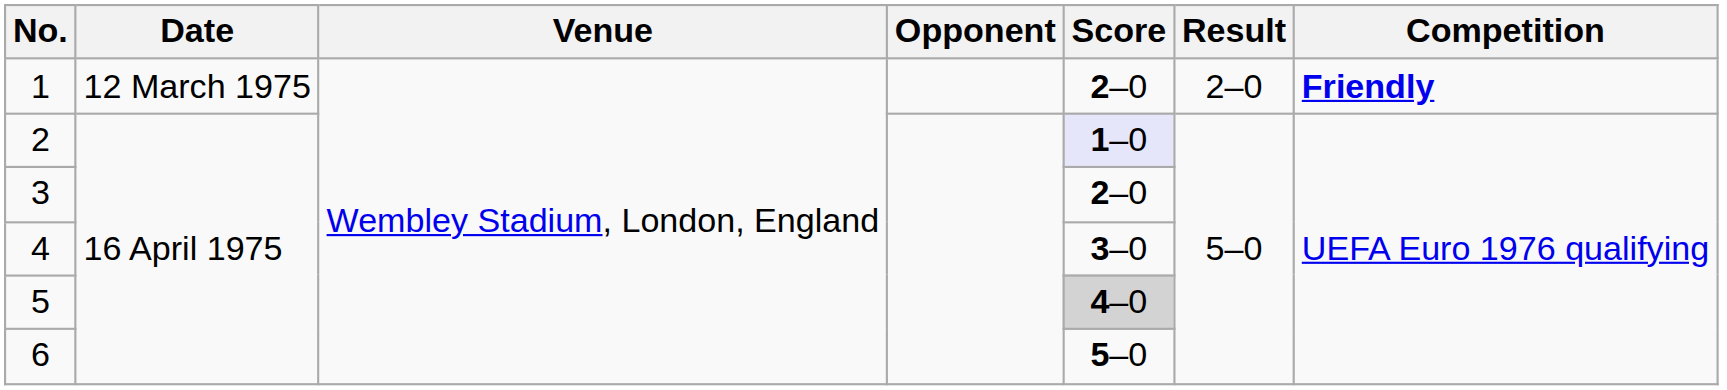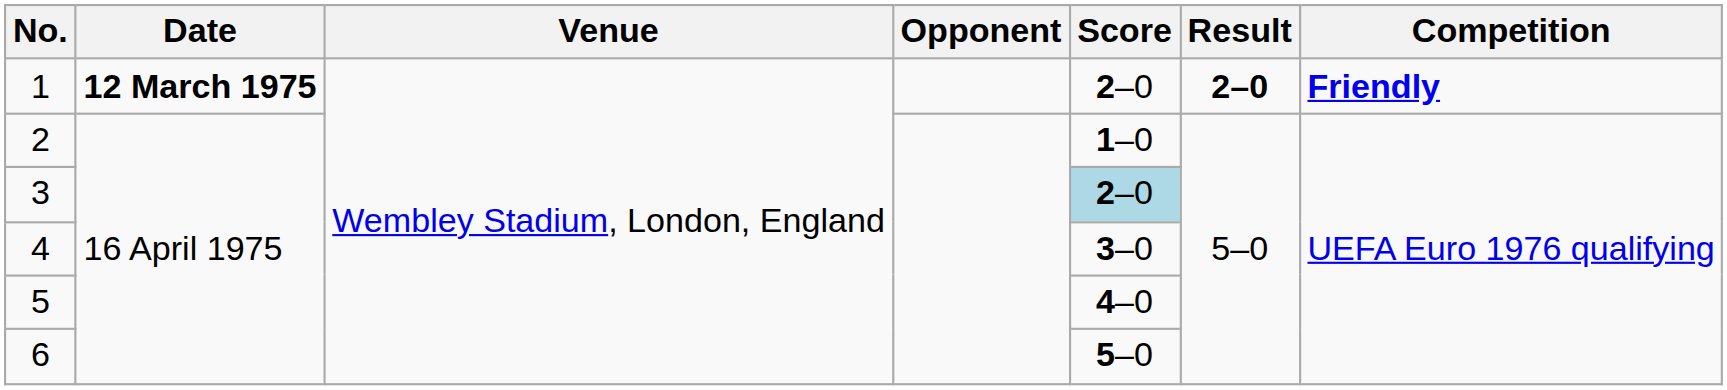(197, 85) normal -> (200, 85) bold
(1234, 85) normal -> (1240, 85) bold
(1119, 139) lavender background -> (1125, 139) no background
(1119, 193) no background -> (1125, 193) lightblue background
(1119, 301) lightgrey background -> (1125, 301) no background
